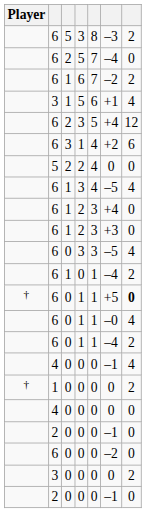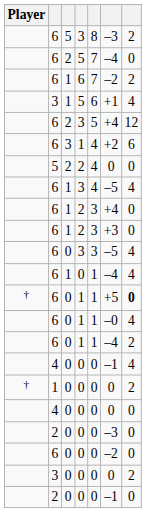(131, 274) 2 -> (131, 274) 4
(111, 432) –1 -> (111, 432) –3
